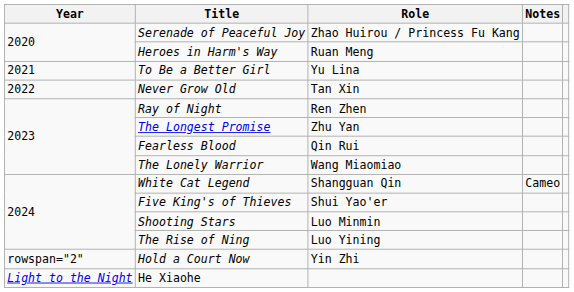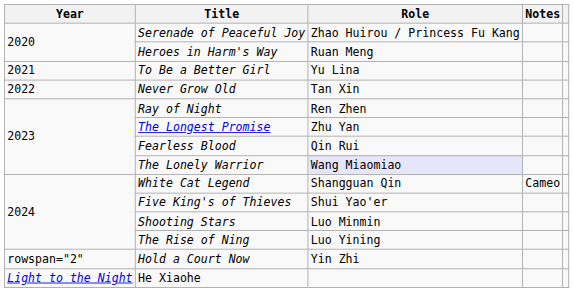(356, 165) no background -> (356, 165) lavender background
